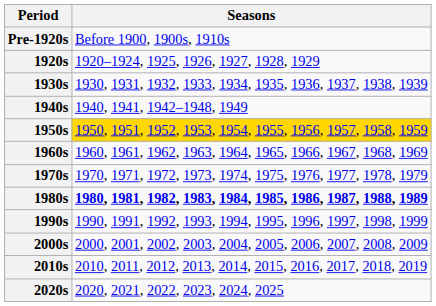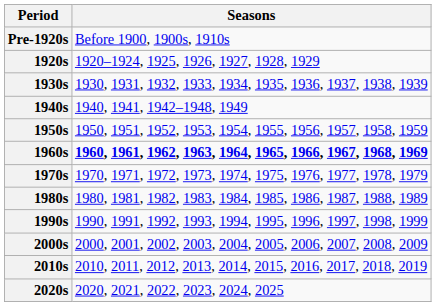(251, 130) gold background -> (251, 130) no background
(251, 152) normal -> (251, 152) bold
(251, 198) bold -> (251, 198) normal
